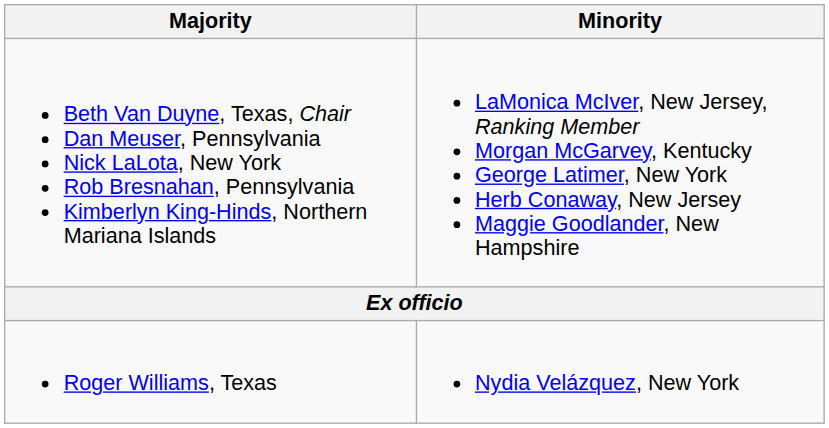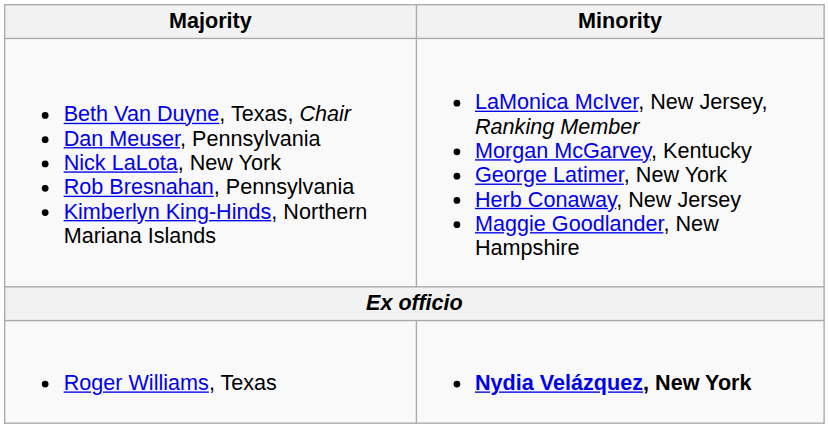(620, 384) normal -> (620, 384) bold
